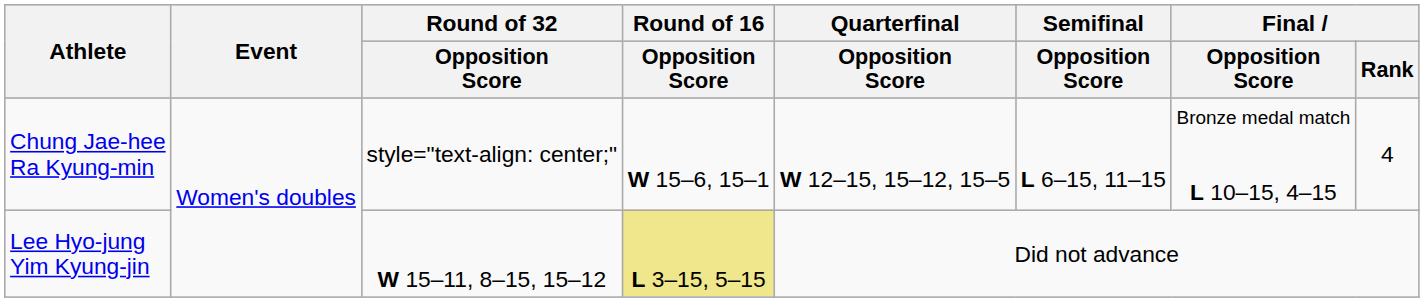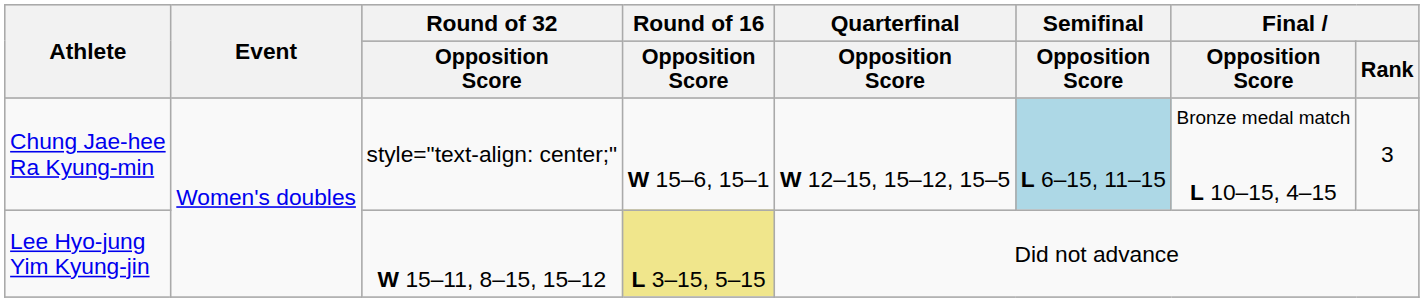(1093, 180) no background -> (1093, 180) lightblue background
(1387, 155) 4 -> (1387, 155) 3
